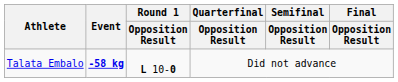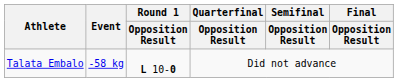(106, 63) bold -> (106, 63) normal
